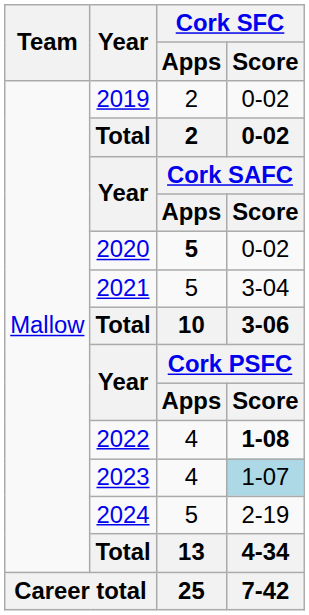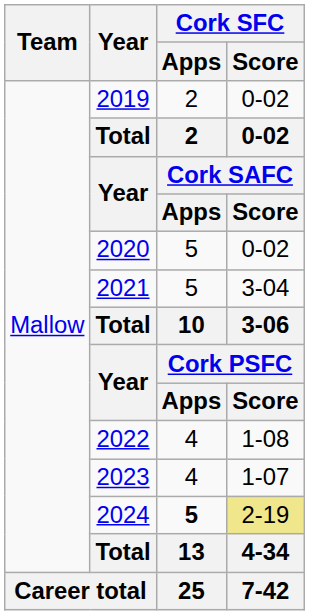(191, 250) bold -> (191, 250) normal
(265, 439) bold -> (265, 439) normal
(265, 477) lightblue background -> (265, 477) no background
(191, 514) normal -> (191, 514) bold
(265, 514) no background -> (265, 514) khaki background
